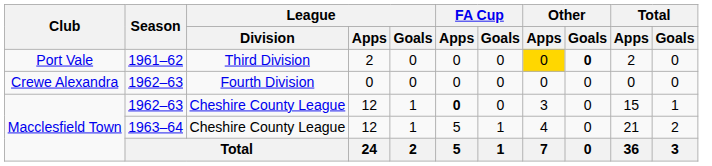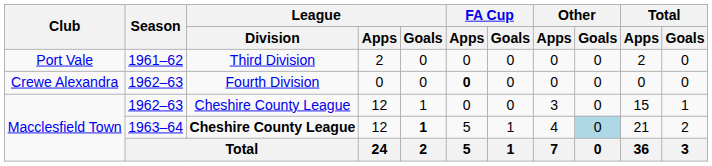(544, 60) gold background -> (554, 60) no background
(588, 60) bold -> (598, 60) normal
(457, 82) normal -> (467, 82) bold
(457, 104) bold -> (467, 104) normal
(267, 127) normal -> (272, 127) bold
(413, 127) normal -> (423, 127) bold
(588, 127) no background -> (598, 127) lightblue background
